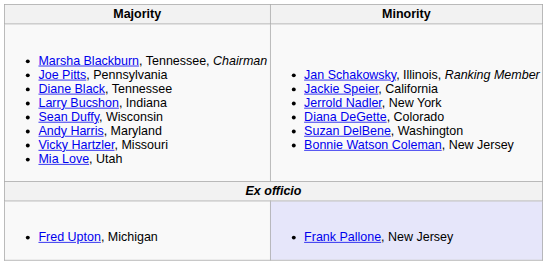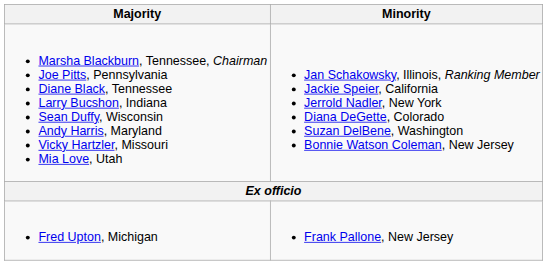(406, 237) lavender background -> (406, 237) no background
